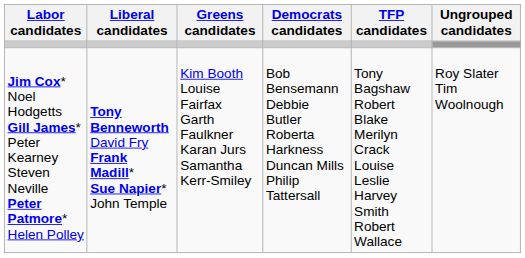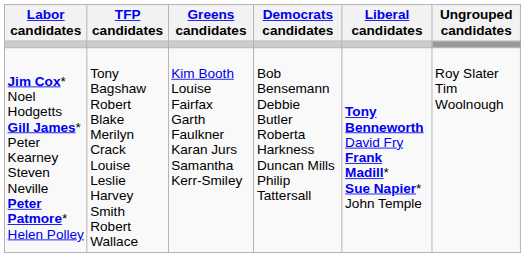columns swapped: (132, 22) <-> (391, 22)
